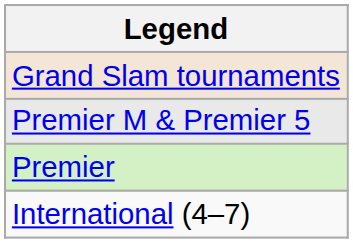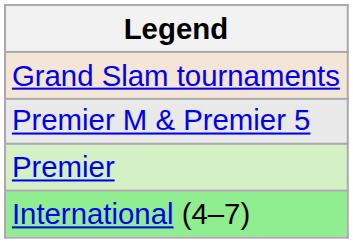(131, 214) no background -> (131, 214) lightgreen background
